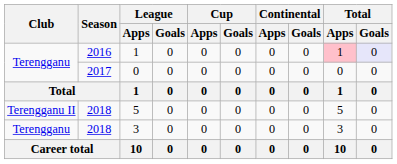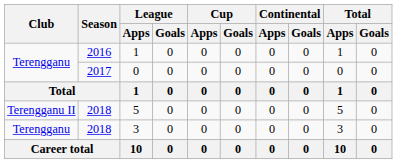(340, 52) pink background -> (340, 52) no background
(374, 52) lavender background -> (374, 52) no background
